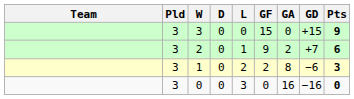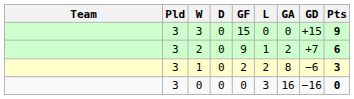columns swapped: (244, 13) <-> (266, 13)
